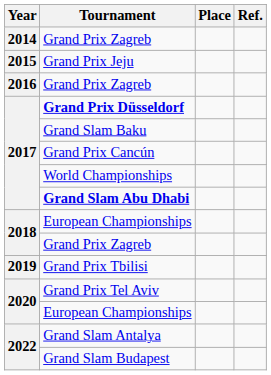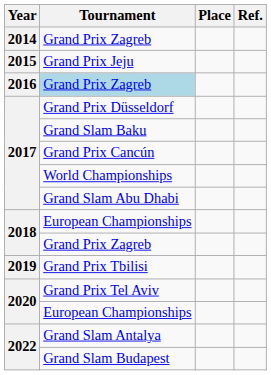(97, 84) no background -> (97, 84) lightblue background
(114, 107) bold -> (108, 107) normal
(116, 198) bold -> (111, 198) normal
